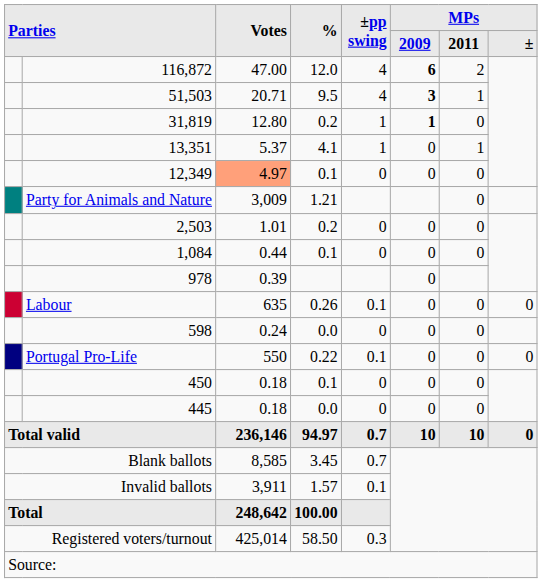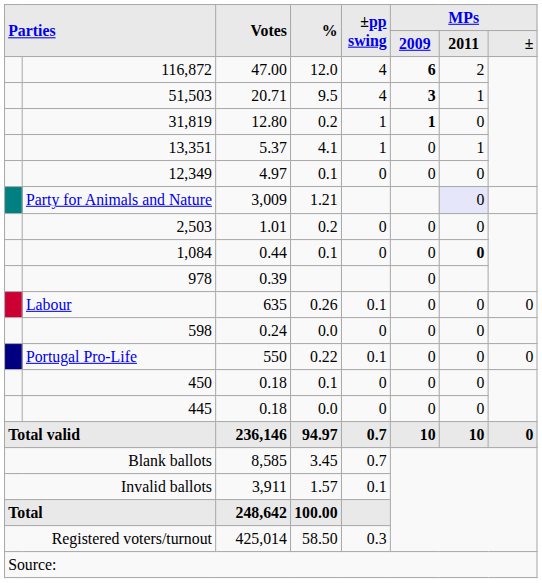(273, 174) lightsalmon background -> (273, 174) no background
(481, 200) no background -> (481, 200) lavender background
(481, 252) normal -> (481, 252) bold
